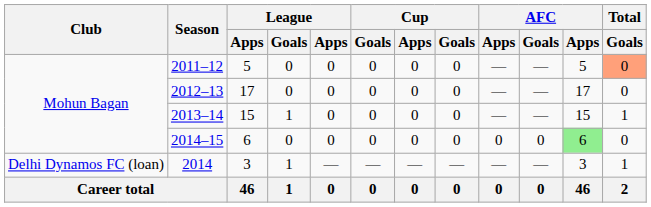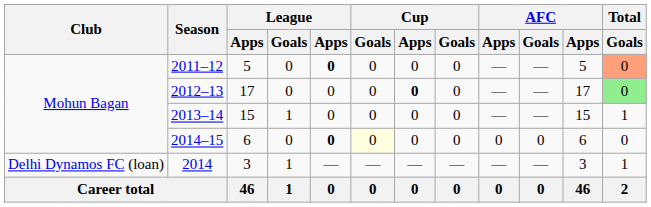(331, 66) normal -> (331, 66) bold
(415, 91) normal -> (415, 91) bold
(625, 91) no background -> (625, 91) lightgreen background
(331, 140) normal -> (331, 140) bold
(373, 140) no background -> (373, 140) lightyellow background
(583, 140) lightgreen background -> (583, 140) no background
